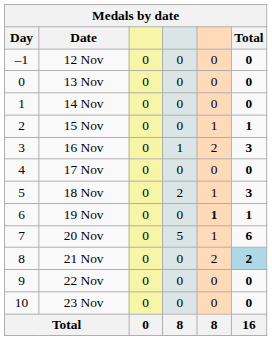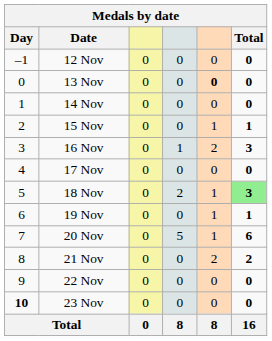(214, 82) normal -> (214, 82) bold
(249, 192) no background -> (249, 192) lightgreen background
(214, 214) bold -> (214, 214) normal
(249, 258) lightblue background -> (249, 258) no background
(22, 303) normal -> (22, 303) bold
